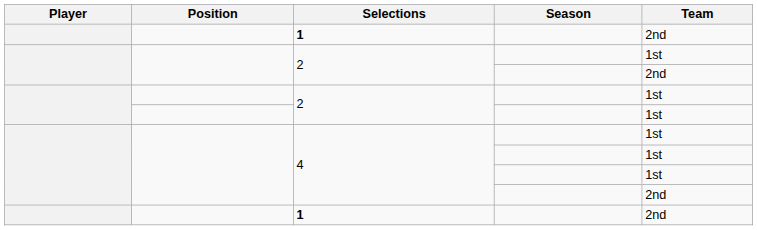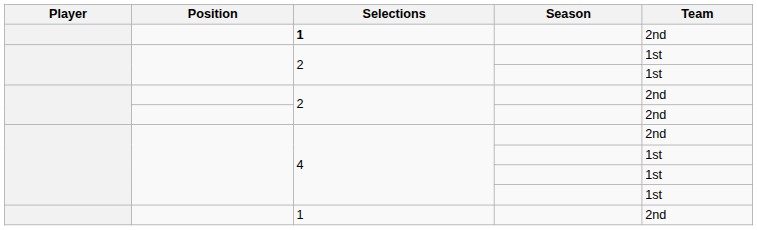(656, 74) 2nd -> (654, 74) 1st
(654, 94) 1st -> (656, 94) 2nd
(654, 114) 1st -> (656, 114) 2nd
(654, 134) 1st -> (656, 134) 2nd
(656, 194) 2nd -> (654, 194) 1st
(300, 214) bold -> (300, 214) normal
